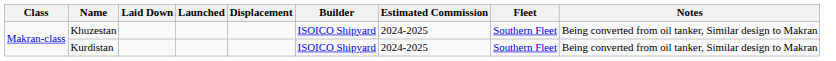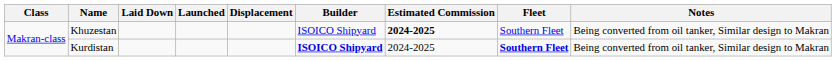(404, 30) normal -> (411, 30) bold
(337, 47) normal -> (340, 47) bold
(525, 47) normal -> (534, 47) bold
